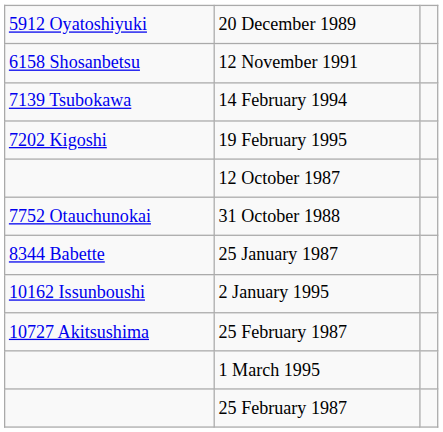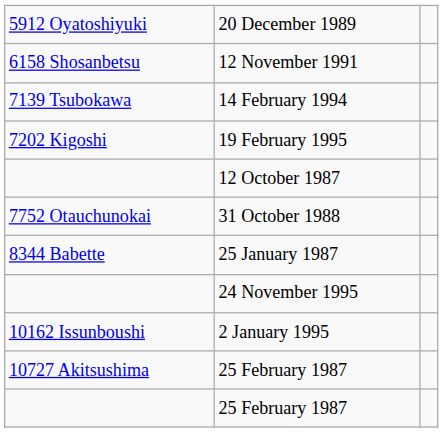+ row: (109, 293)
- row: (109, 370)
